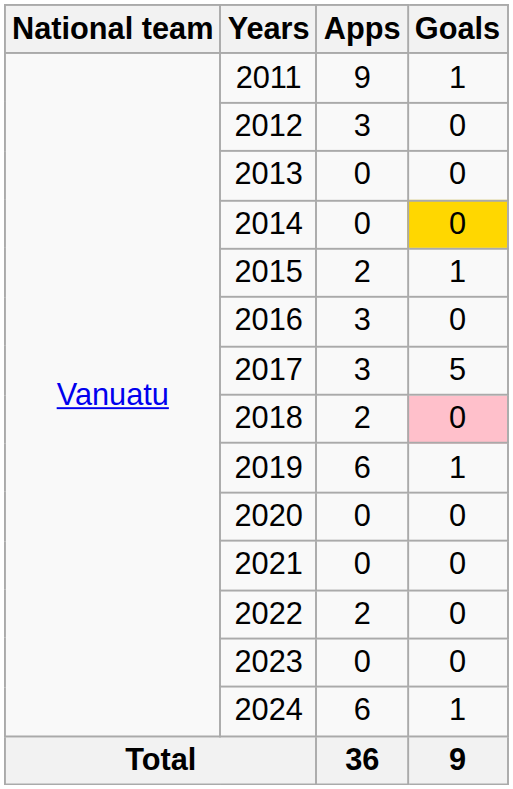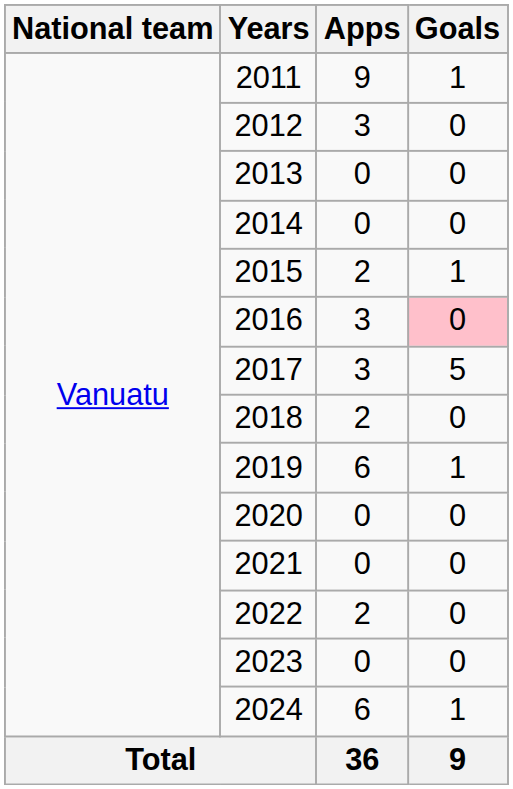(457, 223) gold background -> (457, 223) no background
(457, 321) no background -> (457, 321) pink background
(457, 418) pink background -> (457, 418) no background
